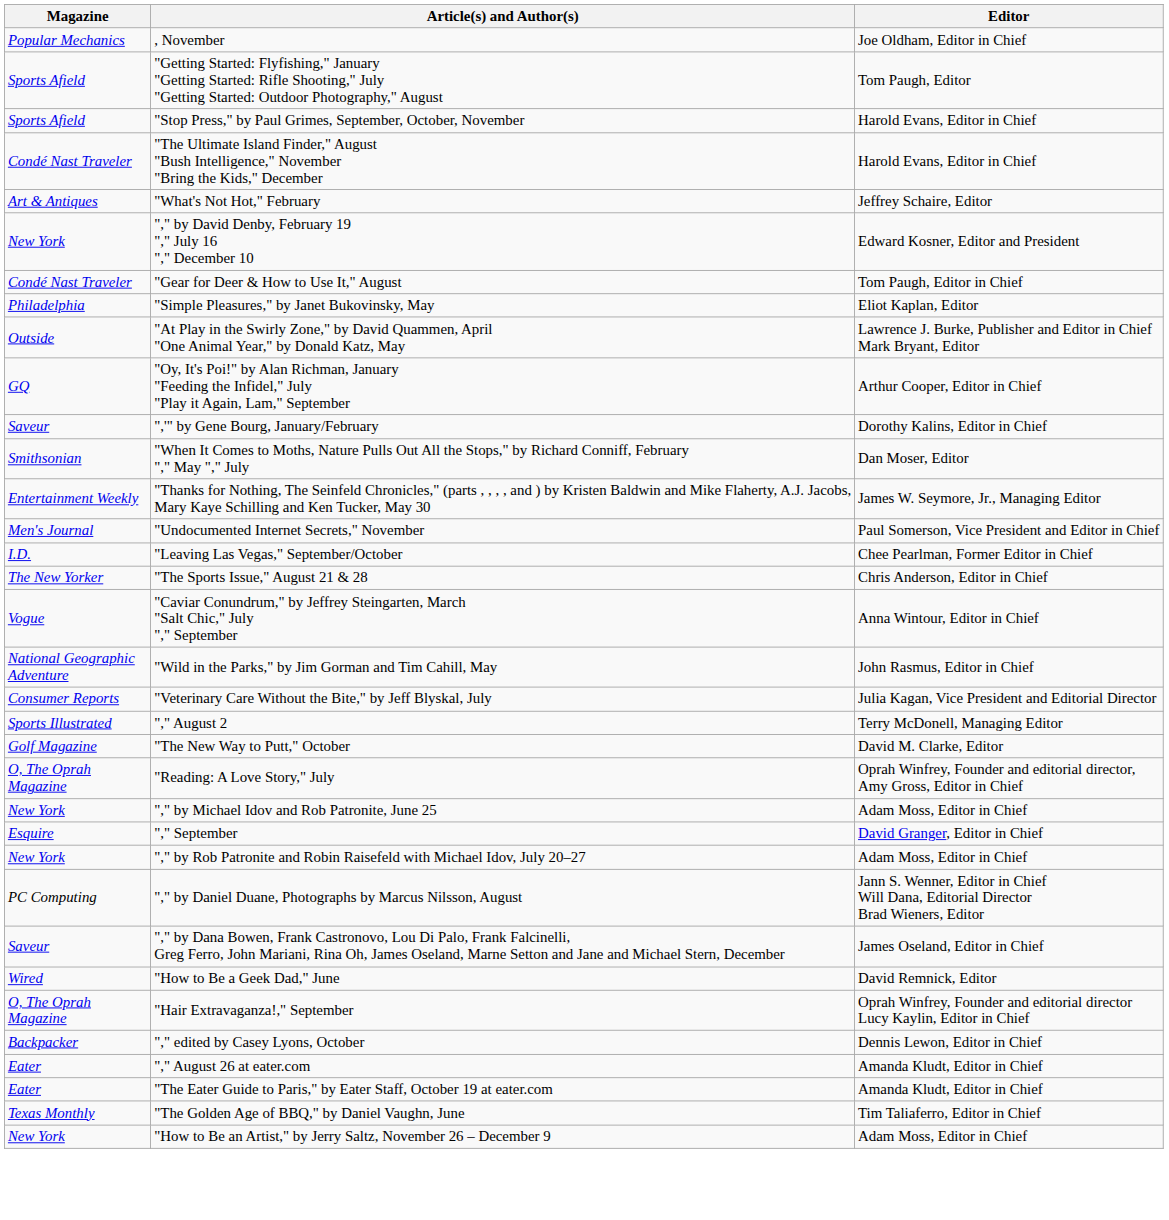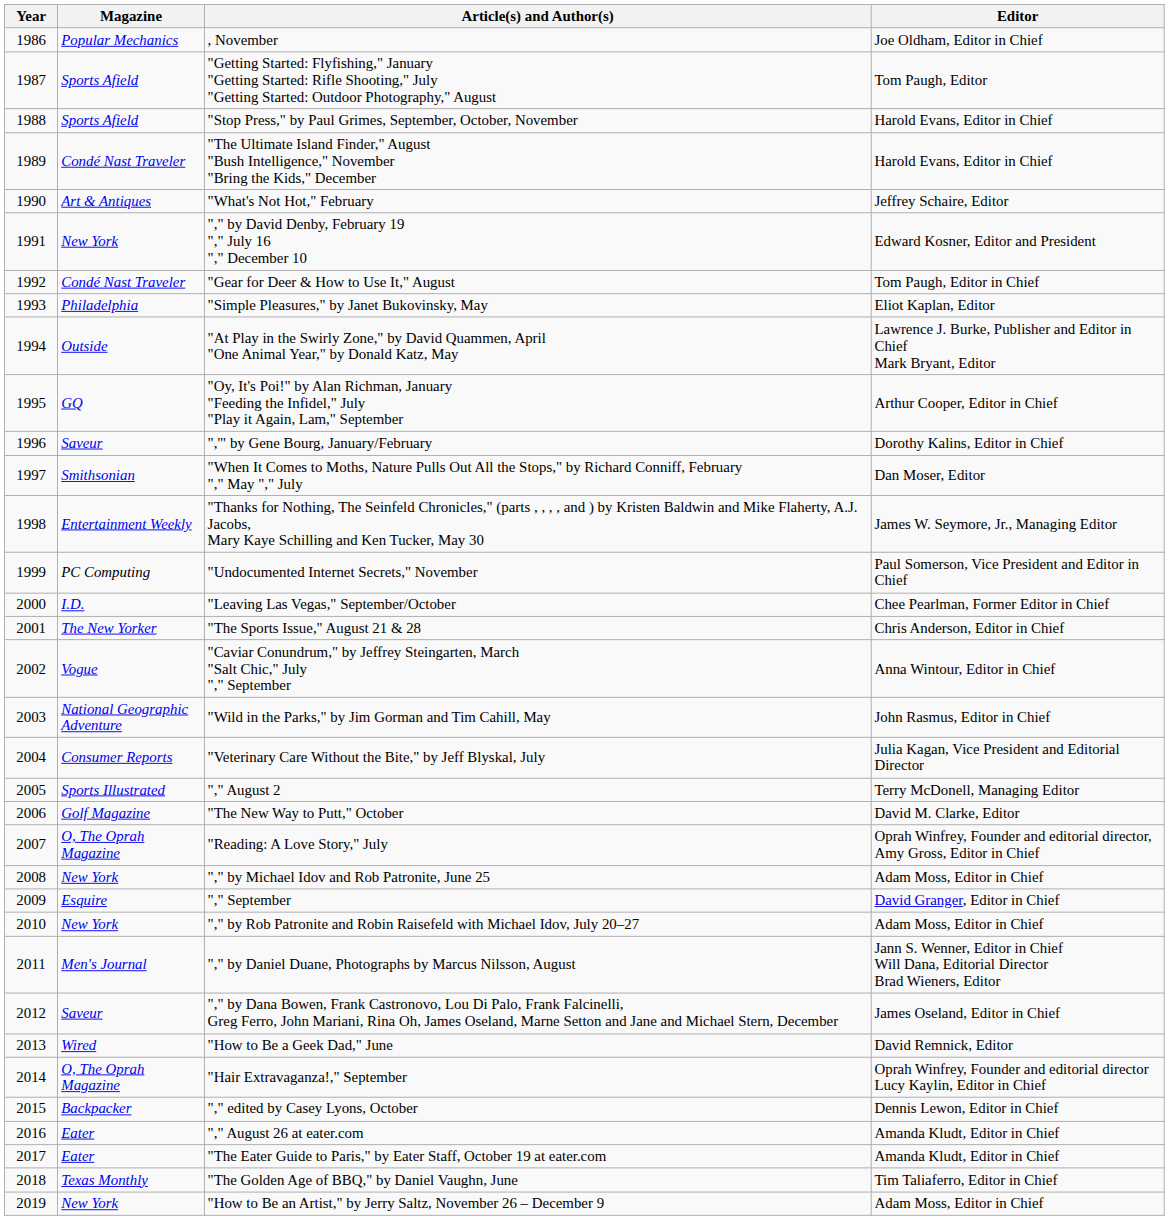+ column: (31, 16)
(51, 530) Men's Journal -> (106, 572) PC Computing
(52, 897) PC Computing -> (104, 964) Men's Journal
